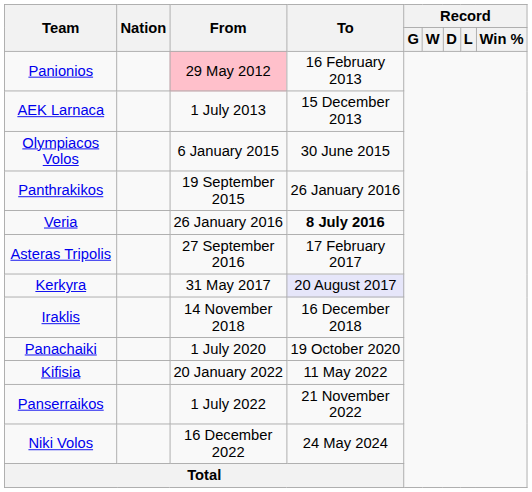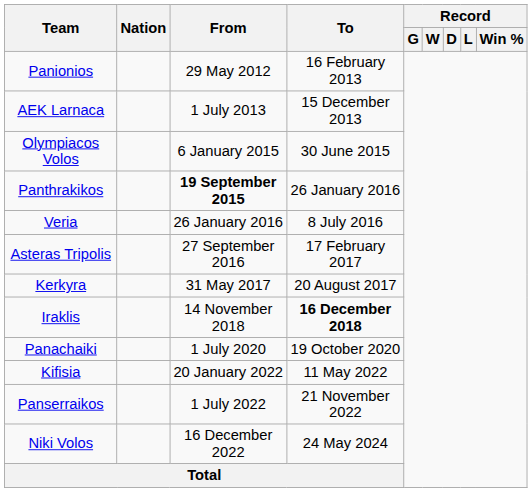(228, 71) pink background -> (228, 71) no background
(228, 190) normal -> (228, 190) bold
(345, 222) bold -> (345, 222) normal
(345, 285) lavender background -> (345, 285) no background
(345, 317) normal -> (345, 317) bold
